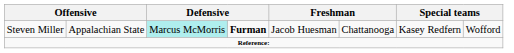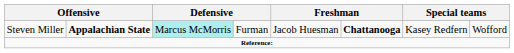(106, 29) normal -> (109, 29) bold
(248, 29) bold -> (252, 29) normal
(368, 29) normal -> (372, 29) bold
